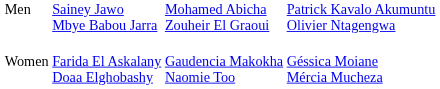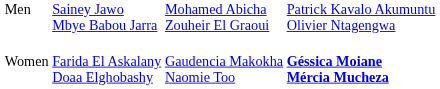(335, 69) normal -> (338, 69) bold
